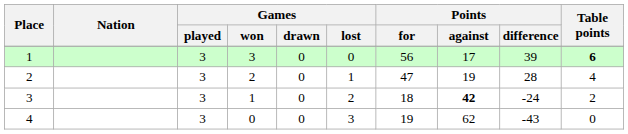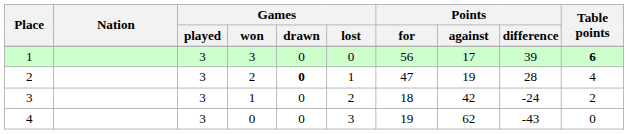(302, 77) normal -> (302, 77) bold
(469, 98) bold -> (469, 98) normal
